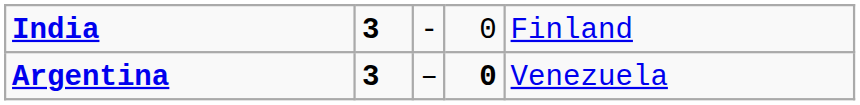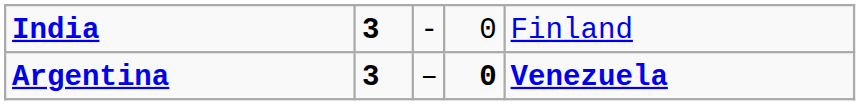(589, 76) normal -> (589, 76) bold
